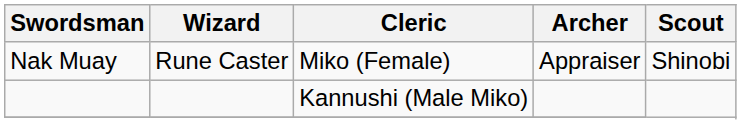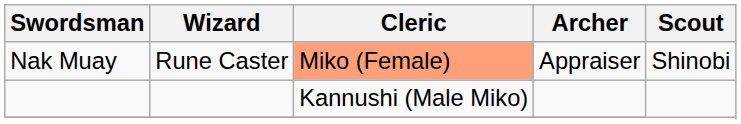(375, 60) no background -> (375, 60) lightsalmon background
